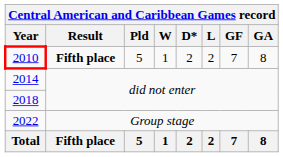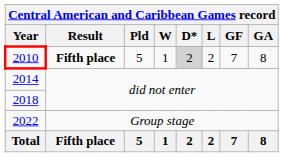(189, 57) no background -> (189, 57) lightgrey background
